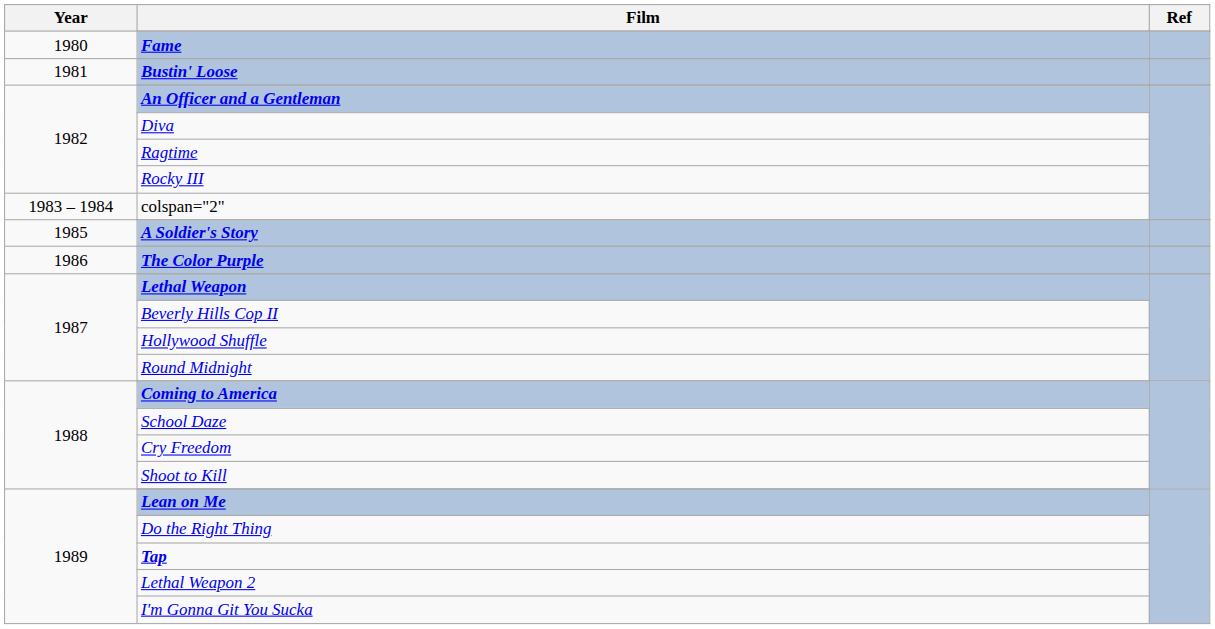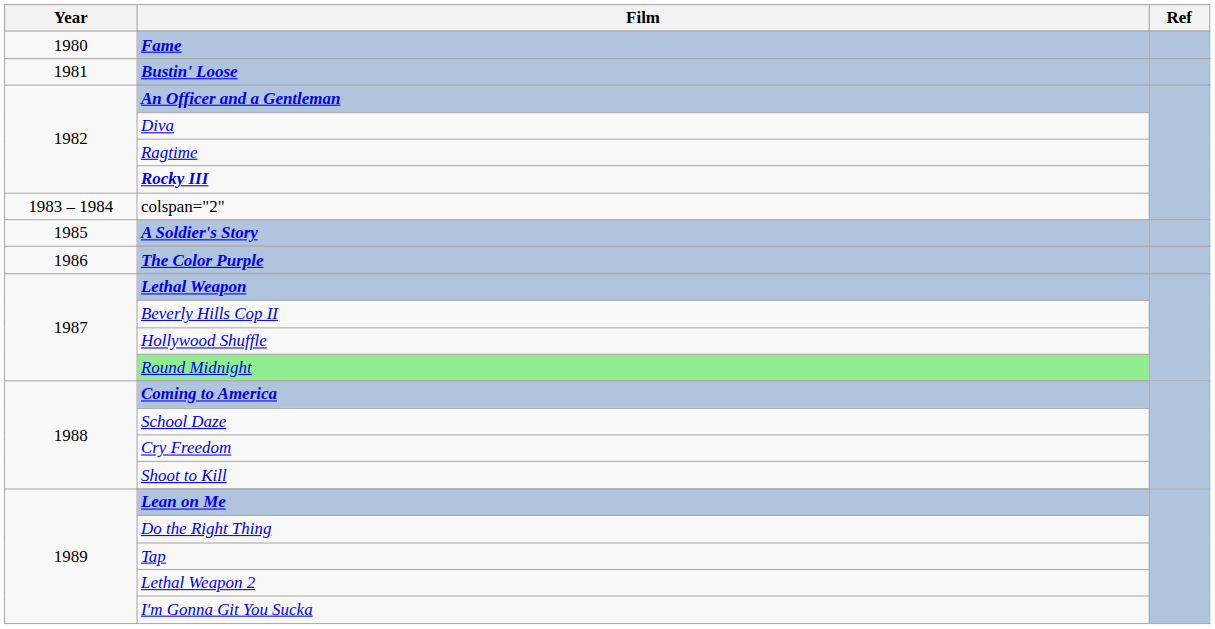(172, 179) normal -> (175, 179) bold
(196, 367) no background -> (196, 367) lightgreen background
(154, 555) bold -> (153, 555) normal
